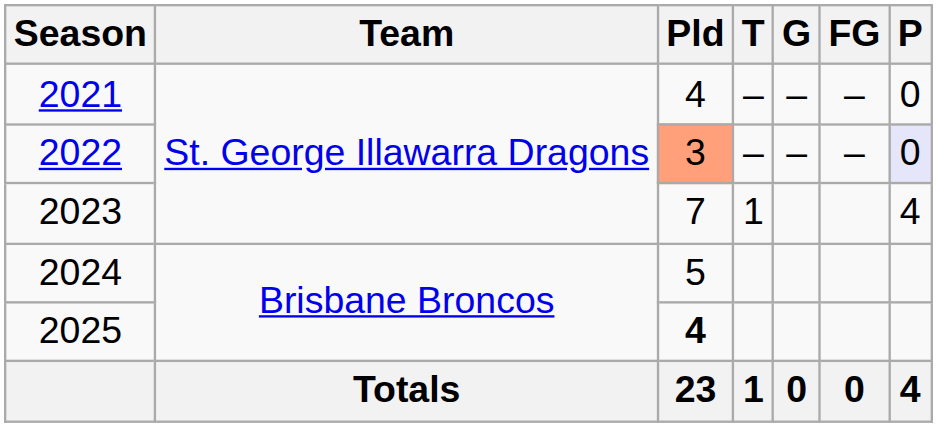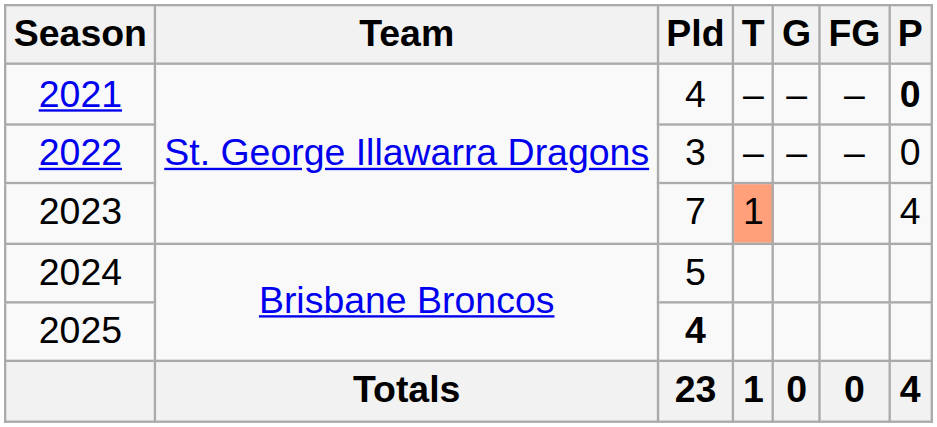(910, 93) normal -> (910, 93) bold
(695, 152) lightsalmon background -> (695, 152) no background
(910, 152) lavender background -> (910, 152) no background
(753, 212) no background -> (753, 212) lightsalmon background
